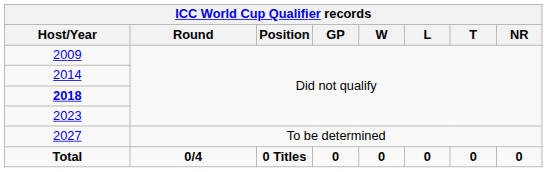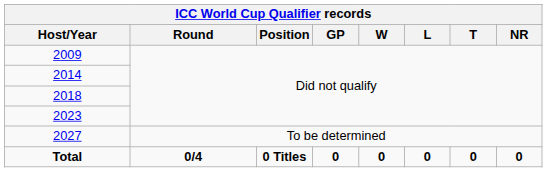(67, 95) bold -> (67, 95) normal
